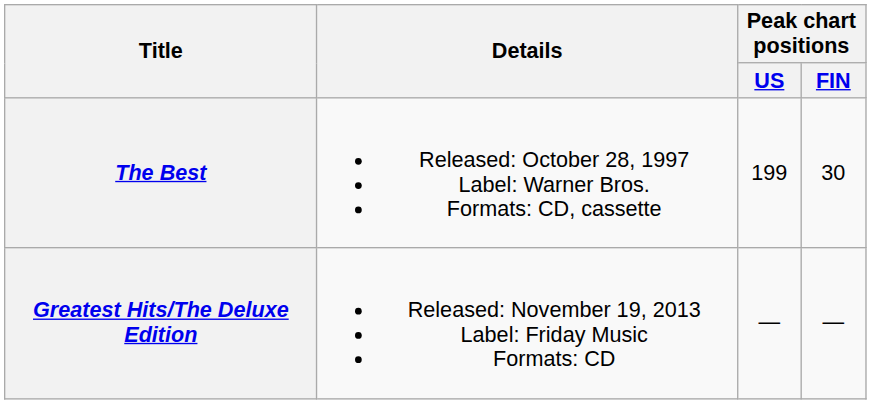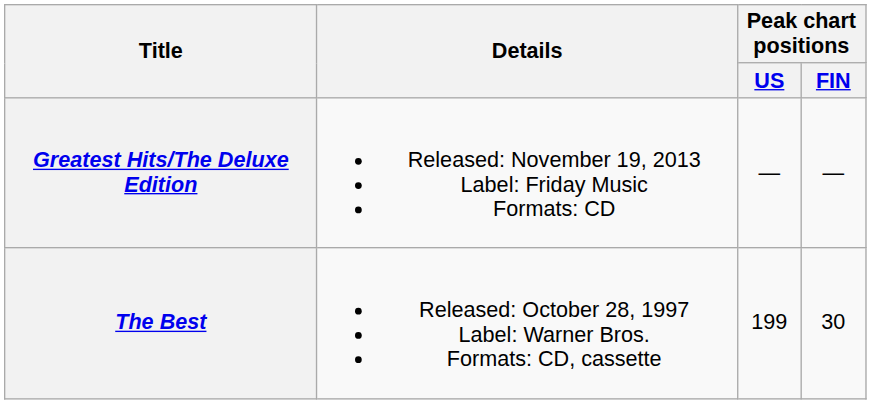rows swapped: (161, 172) <-> (161, 322)
